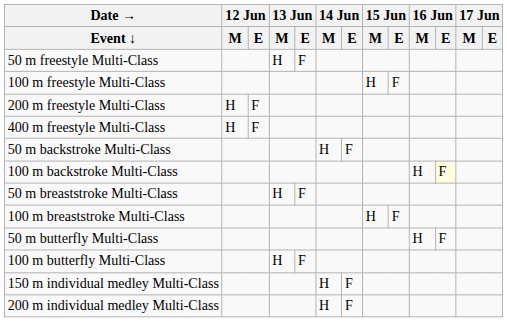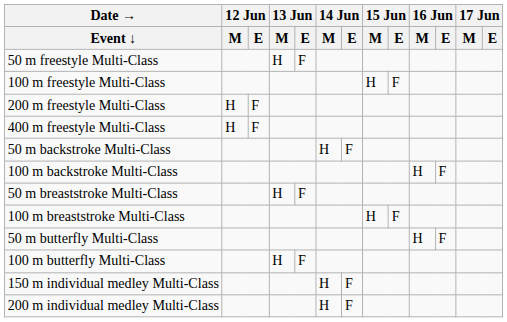(442, 171) lightyellow background -> (442, 171) no background
